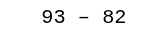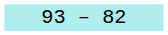(84, 18) no background -> (84, 18) paleturquoise background
